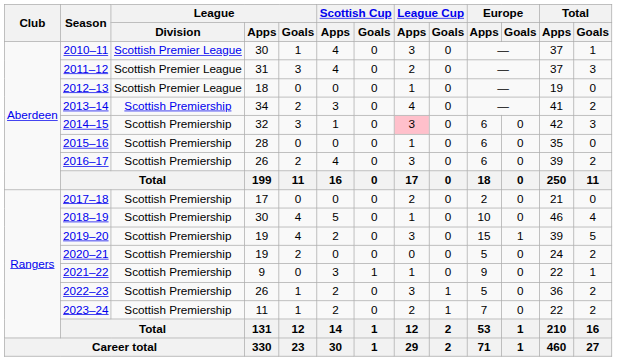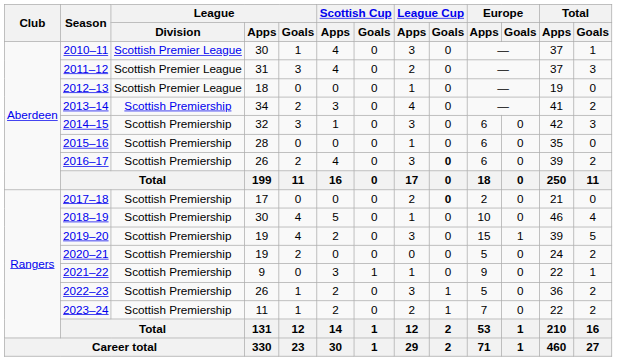(412, 124) pink background -> (412, 124) no background
(448, 161) normal -> (448, 161) bold
(448, 198) normal -> (448, 198) bold
